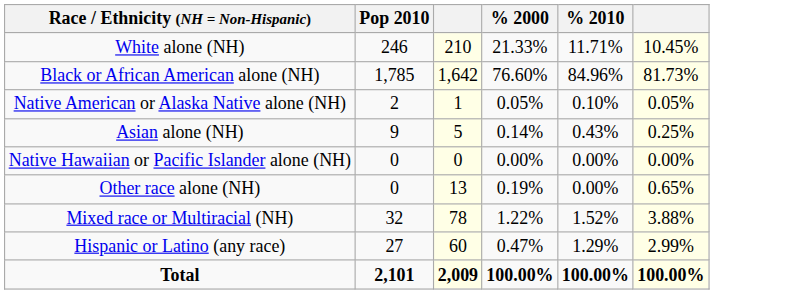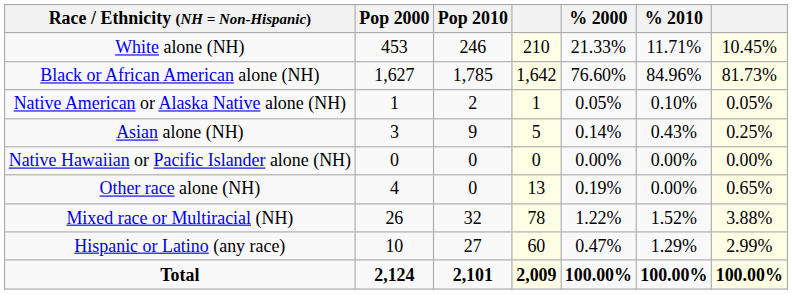+ column: (394, 18)
